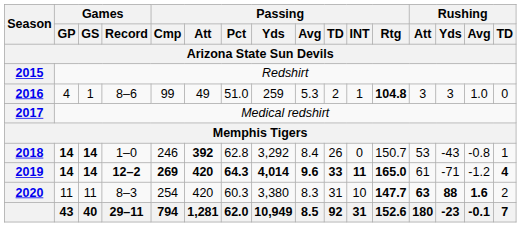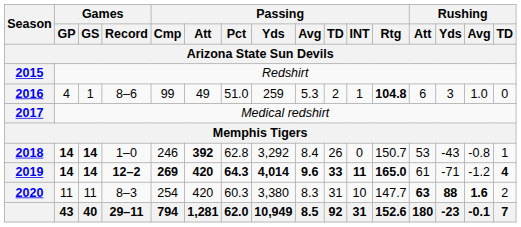(423, 93) 3 -> (423, 93) 6
(391, 192) bold -> (391, 192) normal
